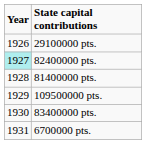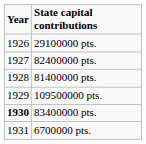(18, 60) paleturquoise background -> (18, 60) no background
(18, 113) normal -> (18, 113) bold
